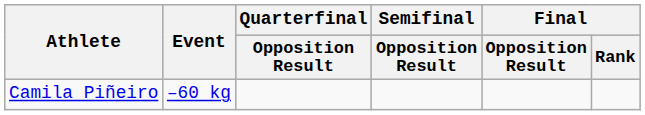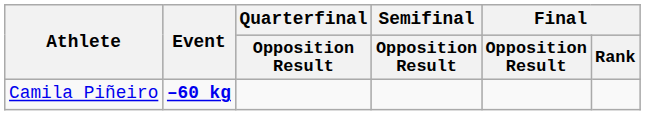(199, 94) normal -> (199, 94) bold
